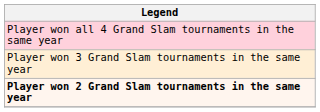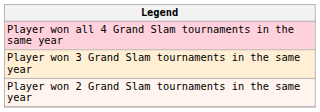(154, 93) bold -> (154, 93) normal
